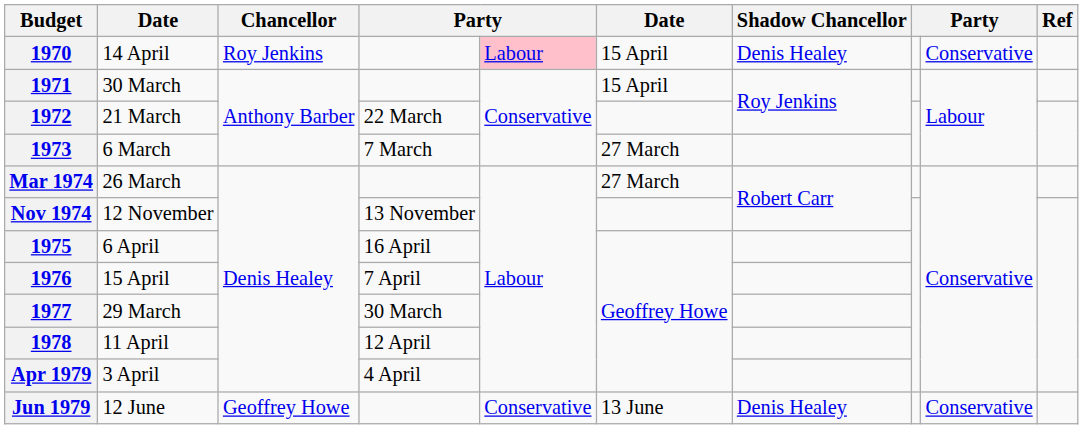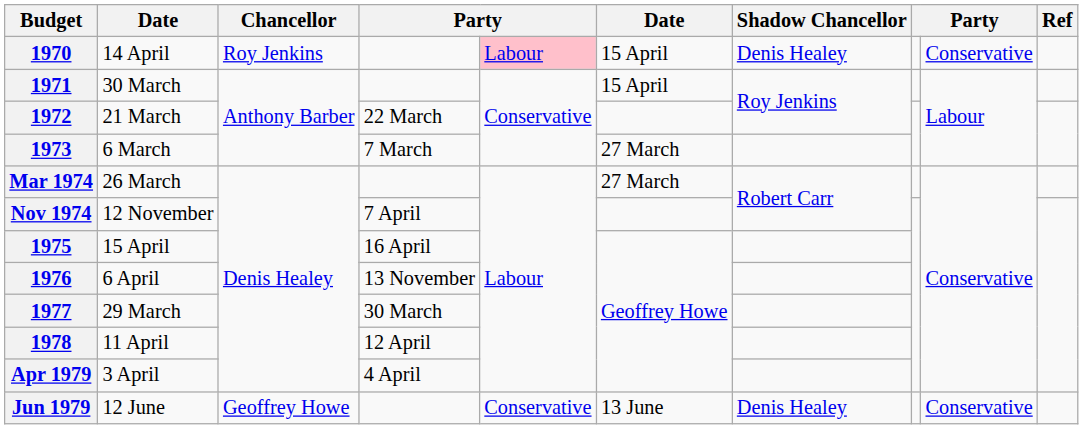(419, 213) 13 November -> (392, 213) 7 April
(131, 246) 6 April -> (136, 246) 15 April
(136, 278) 15 April -> (131, 278) 6 April
(392, 278) 7 April -> (419, 278) 13 November
